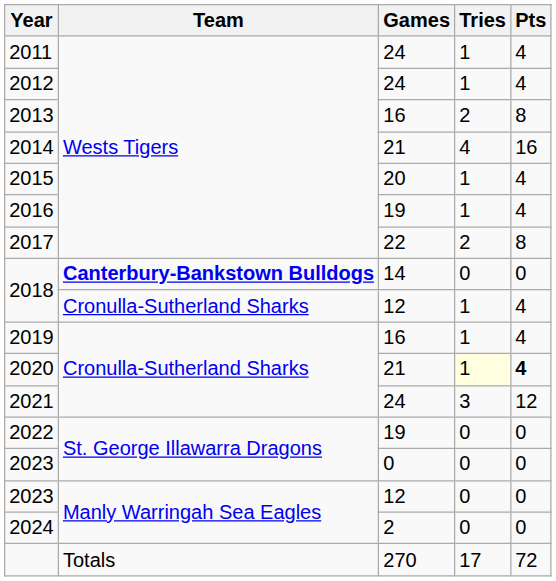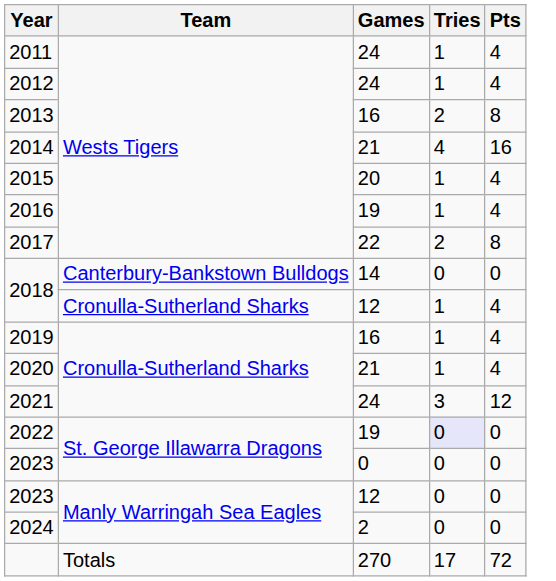(219, 274) bold -> (206, 274) normal
(465, 369) lightyellow background -> (439, 369) no background
(521, 369) bold -> (495, 369) normal
(465, 432) no background -> (439, 432) lavender background
